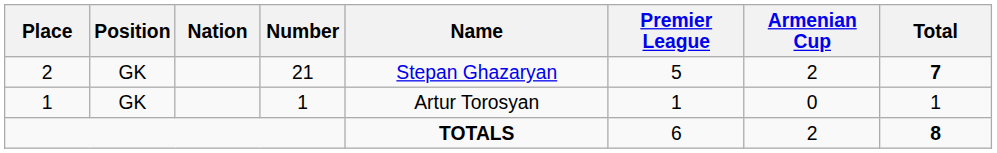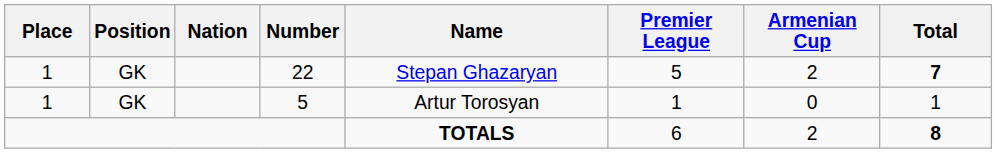(47, 72) 2 -> (47, 72) 1
(303, 72) 21 -> (303, 72) 22
(303, 103) 1 -> (303, 103) 5
